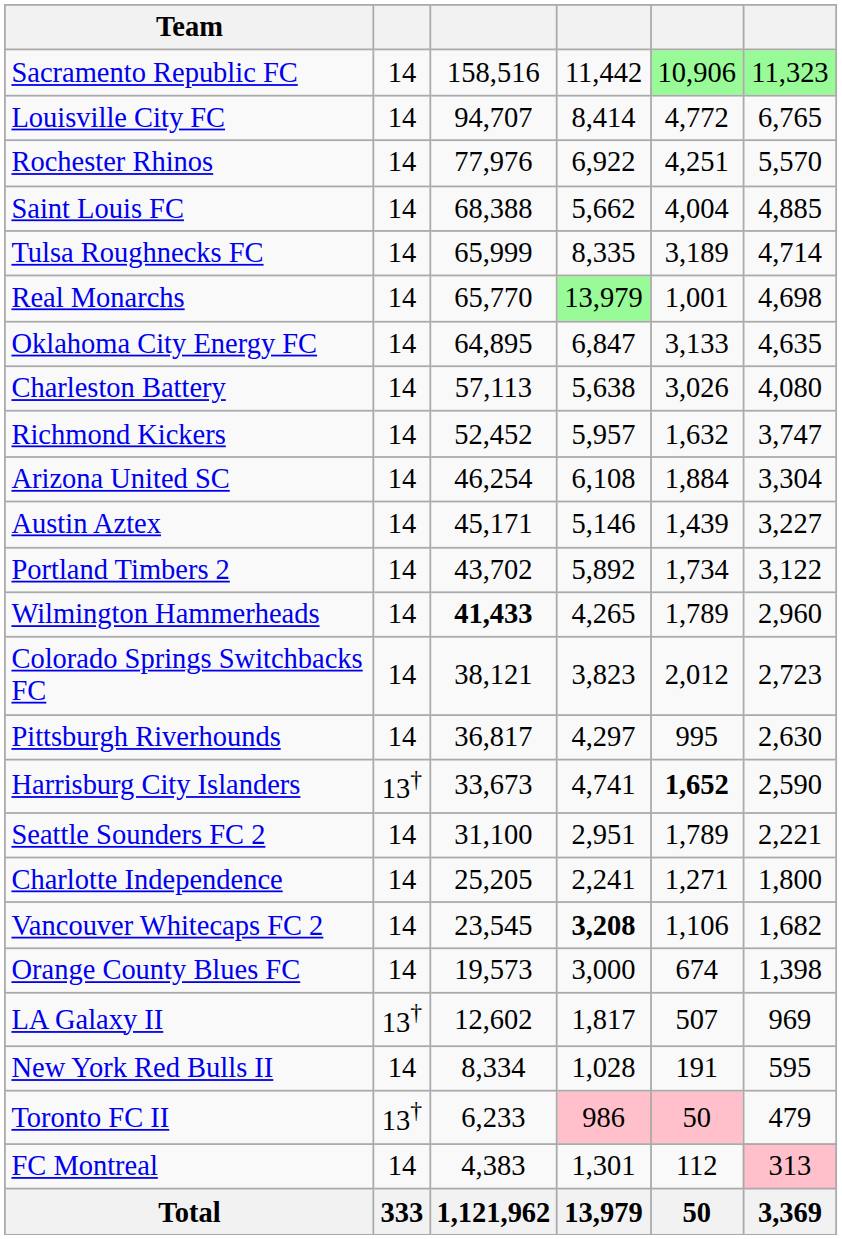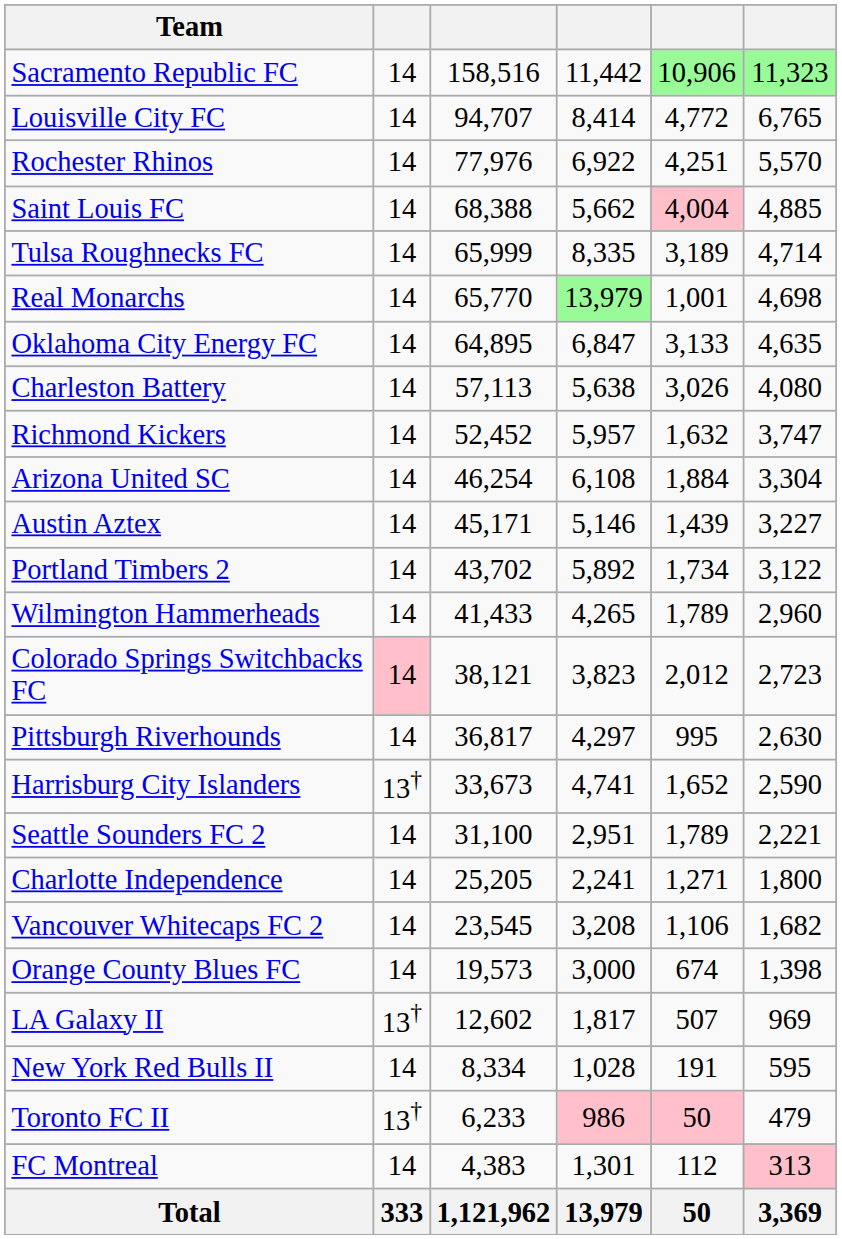(697, 207) no background -> (697, 207) pink background
(493, 614) bold -> (493, 614) normal
(402, 675) no background -> (402, 675) pink background
(697, 785) bold -> (697, 785) normal
(604, 925) bold -> (604, 925) normal
